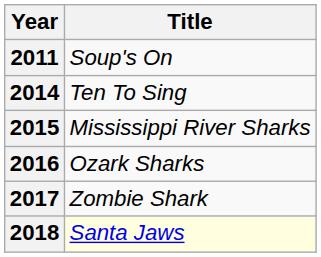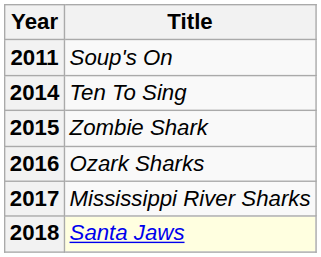(190, 127) Mississippi River Sharks -> (139, 127) Zombie Shark
(139, 198) Zombie Shark -> (190, 198) Mississippi River Sharks
